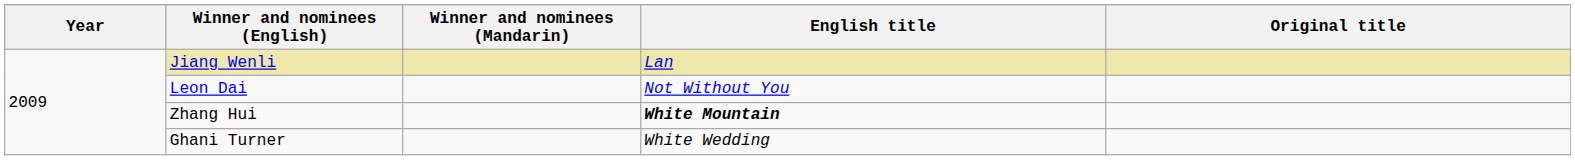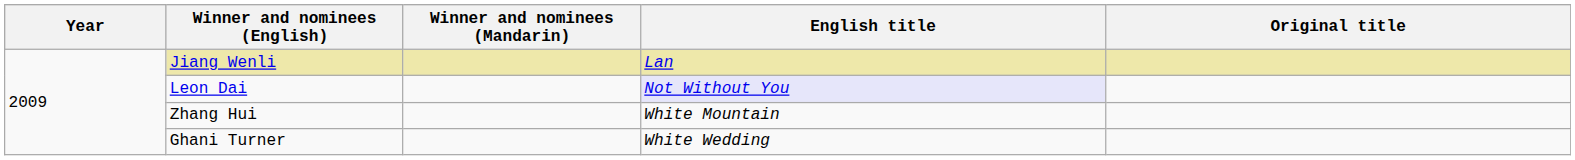(717, 89) no background -> (717, 89) lavender background
(712, 115) bold -> (712, 115) normal
